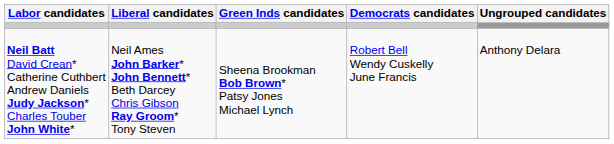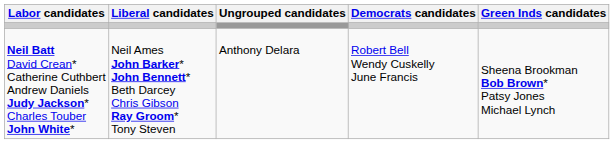columns swapped: (282, 13) <-> (543, 13)
